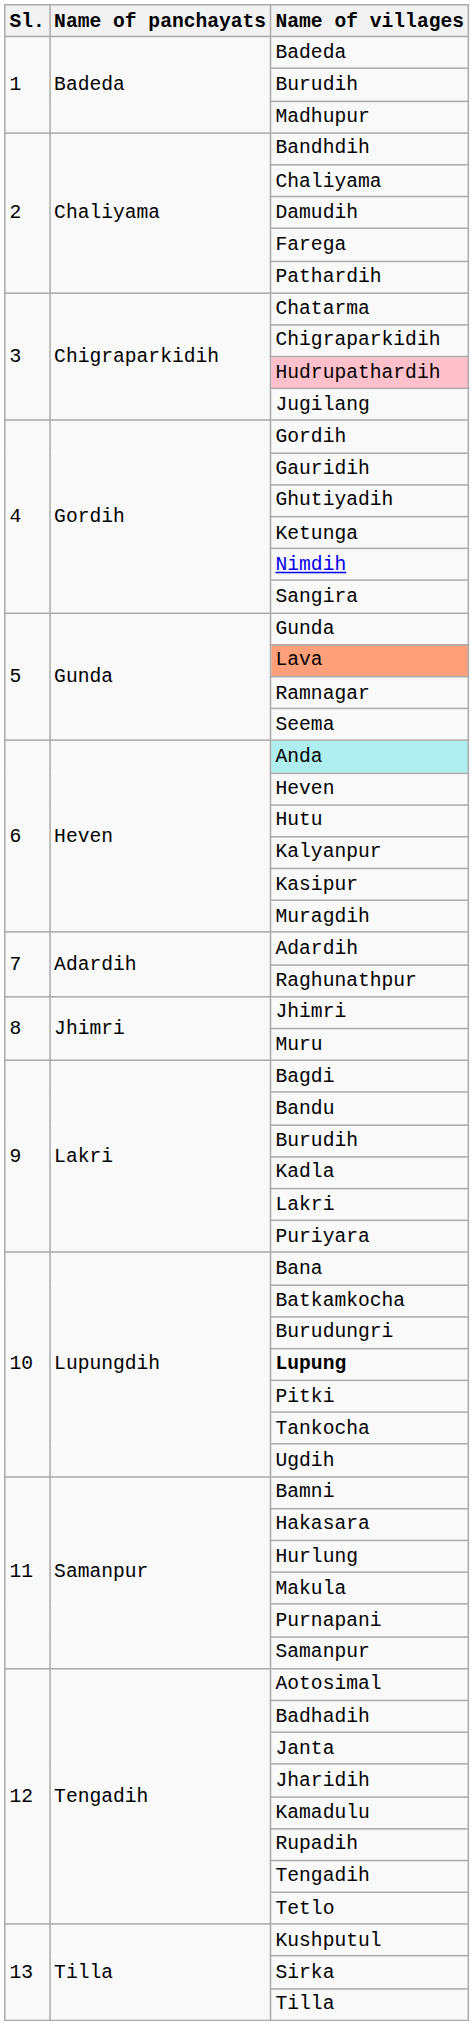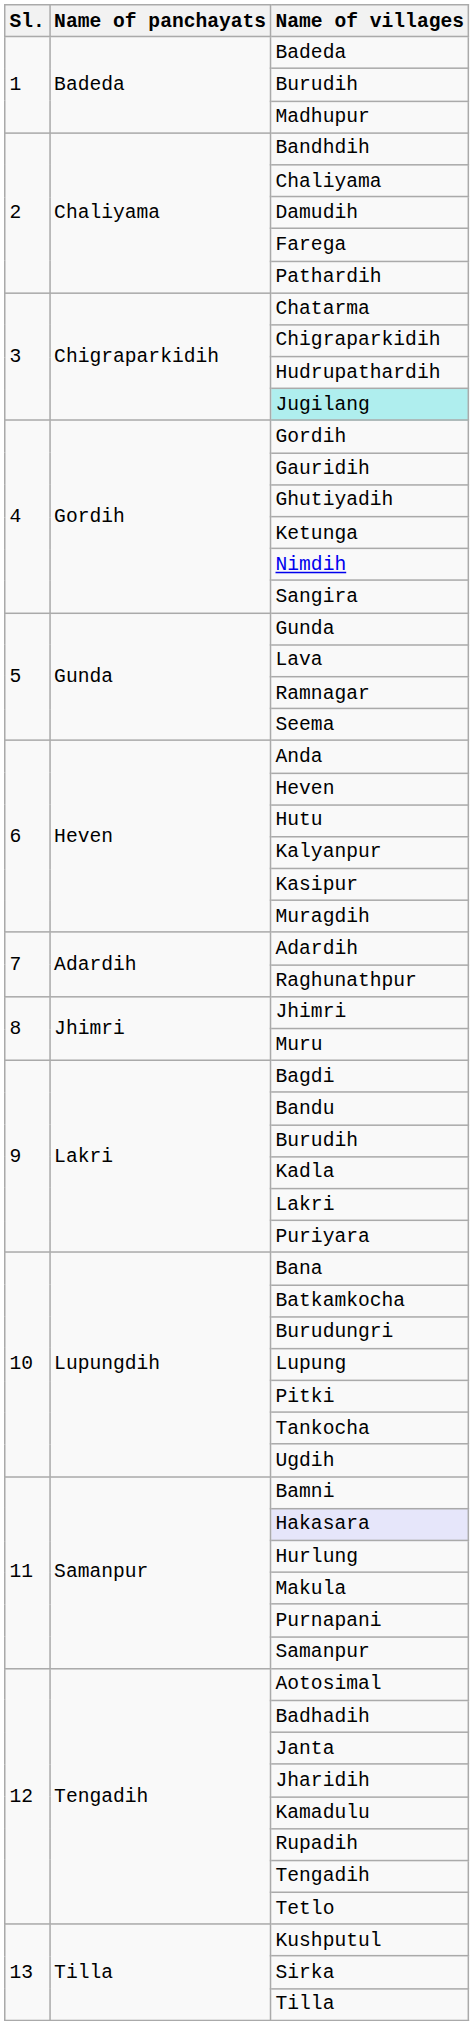(358, 373) pink background -> (358, 373) no background
(323, 405) no background -> (323, 405) paleturquoise background
(299, 661) lightsalmon background -> (299, 661) no background
(299, 757) paleturquoise background -> (299, 757) no background
(311, 1364) bold -> (311, 1364) normal
(323, 1524) no background -> (323, 1524) lavender background
